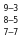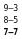(11, 32) normal -> (11, 32) bold
